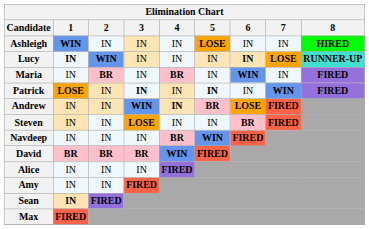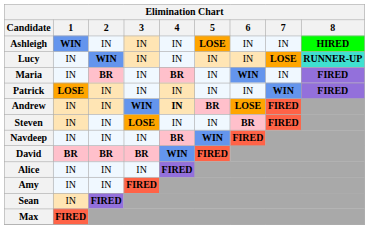(71, 59) bold -> (71, 59) normal
(248, 59) bold -> (248, 59) normal
(142, 91) bold -> (142, 91) normal
(212, 91) bold -> (212, 91) normal
(71, 201) bold -> (71, 201) normal
